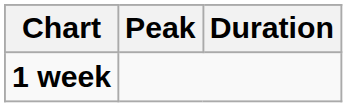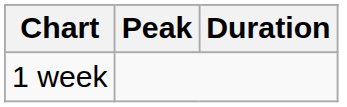(62, 76) bold -> (60, 76) normal
